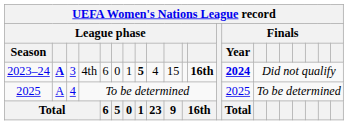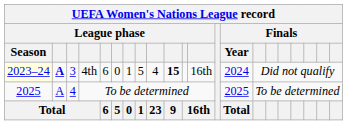(28, 71) no background -> (28, 71) lightyellow background
(141, 71) bold -> (141, 71) normal
(173, 71) normal -> (173, 71) bold
(202, 71) bold -> (201, 71) normal
(238, 71) bold -> (237, 71) normal
